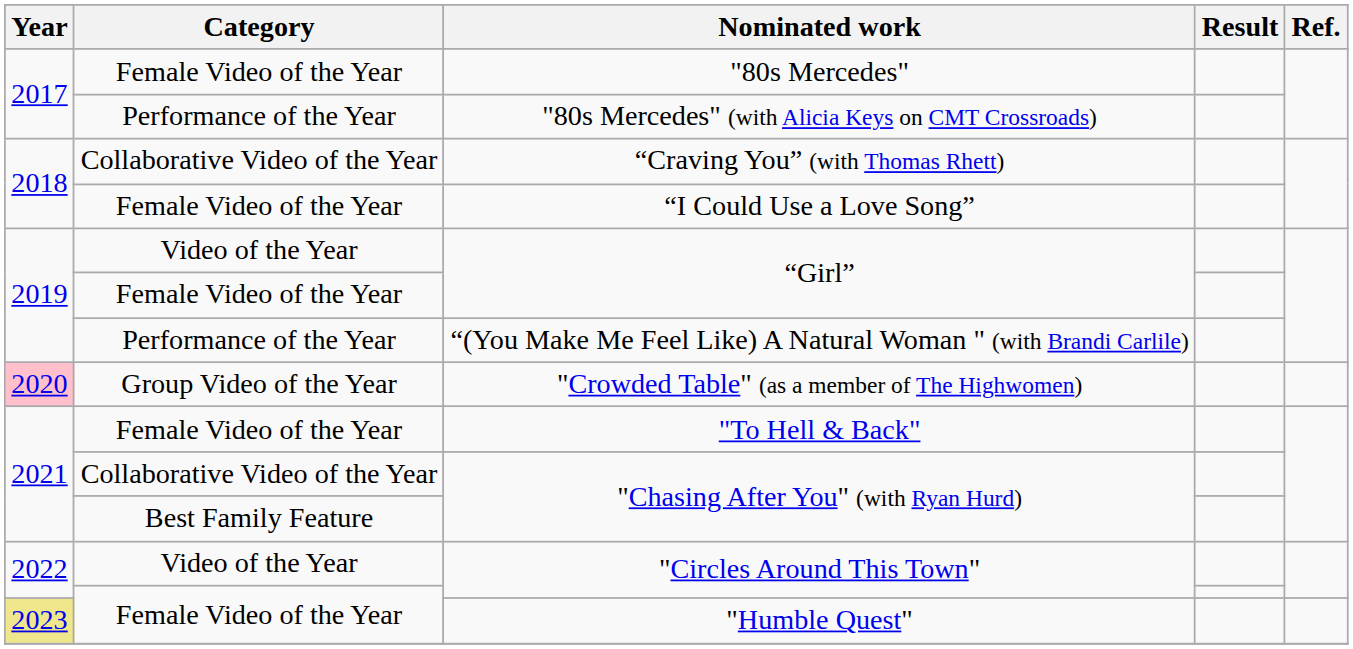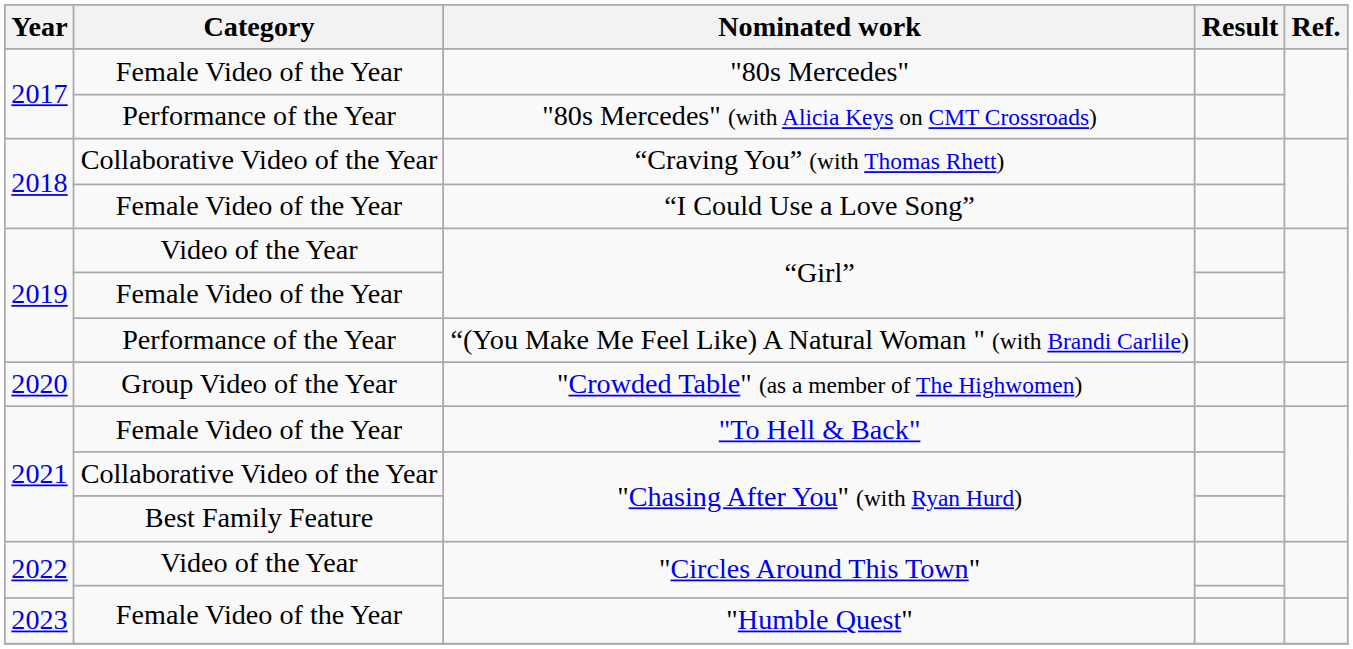(40, 384) pink background -> (40, 384) no background
(40, 620) khaki background -> (40, 620) no background
